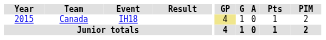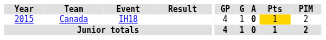(225, 20) khaki background -> (225, 20) no background
(254, 20) normal -> (254, 20) bold
(275, 20) no background -> (275, 20) gold background
